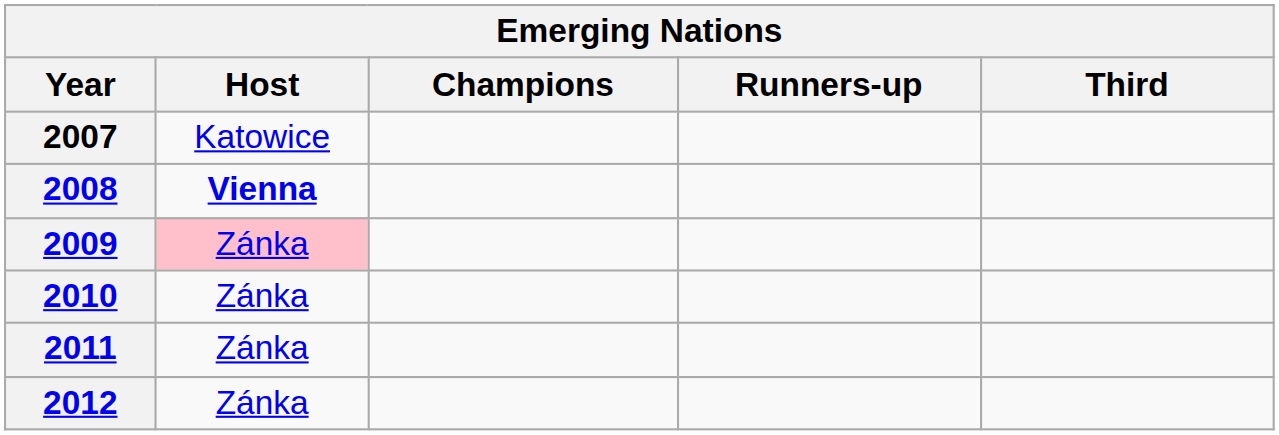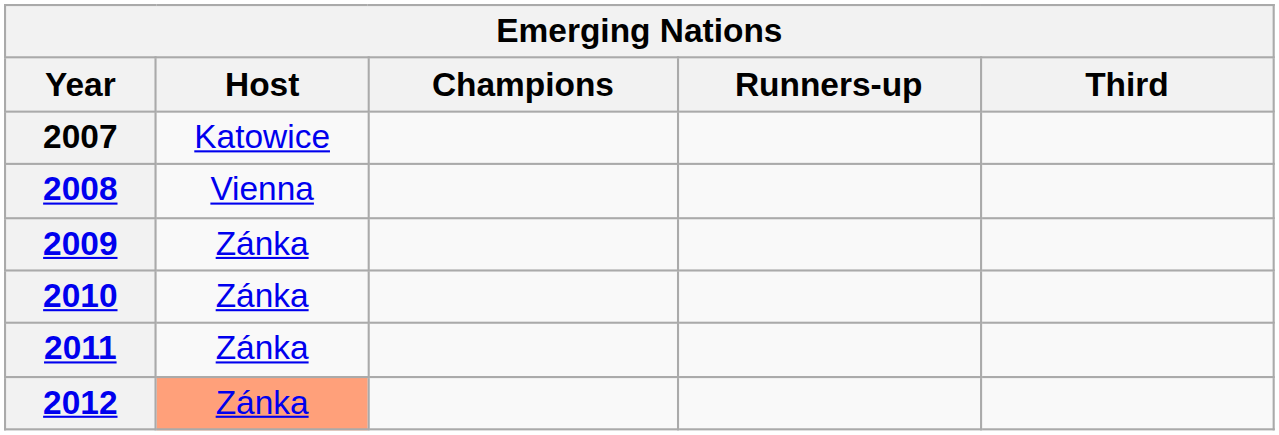(262, 190) bold -> (262, 190) normal
(262, 243) pink background -> (262, 243) no background
(262, 402) no background -> (262, 402) lightsalmon background
